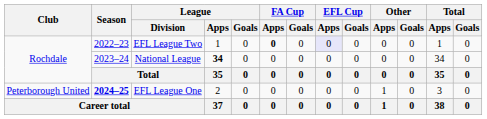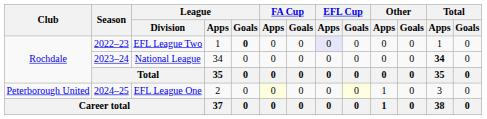(245, 43) normal -> (245, 43) bold
(273, 43) bold -> (273, 43) normal
(218, 59) bold -> (218, 59) normal
(440, 59) normal -> (440, 59) bold
(111, 91) bold -> (111, 91) normal
(273, 91) no background -> (273, 91) lightyellow background
(356, 91) no background -> (356, 91) lightyellow background
